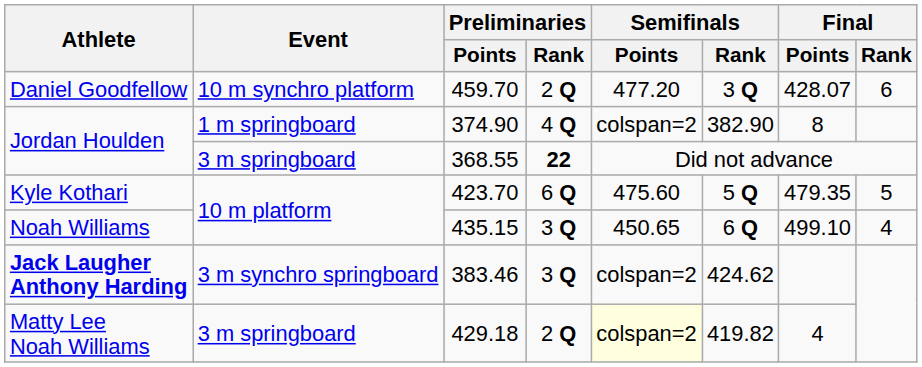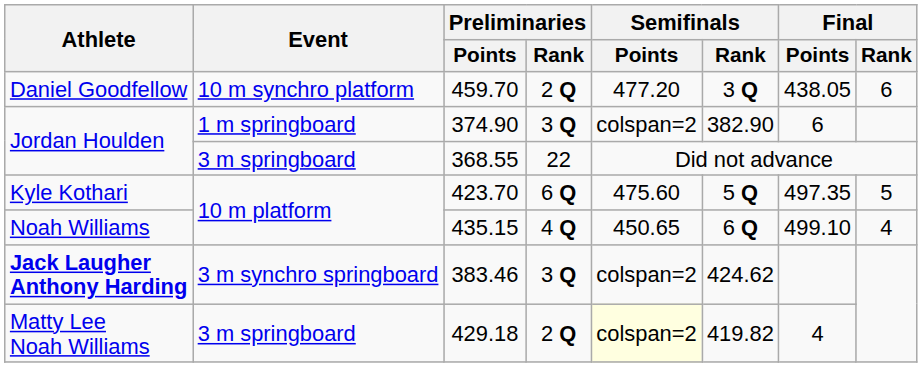(818, 90) 428.07 -> (818, 90) 438.05
(559, 124) 4 Q -> (559, 124) 3 Q
(818, 124) 8 -> (818, 124) 6
(559, 159) bold -> (559, 159) normal
(818, 193) 479.35 -> (818, 193) 497.35
(559, 228) 3 Q -> (559, 228) 4 Q
